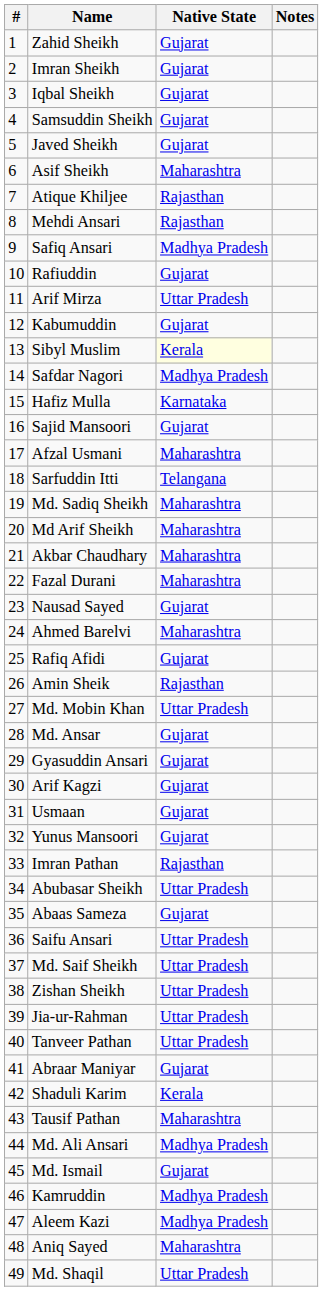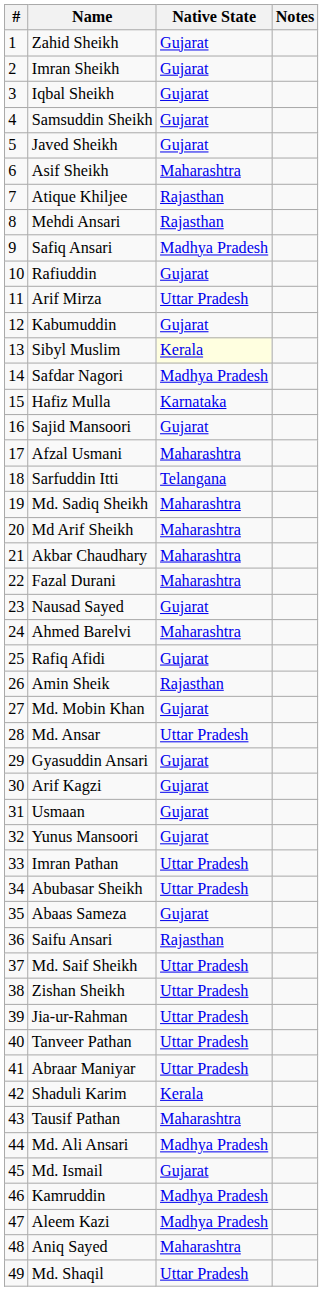(204, 709) Uttar Pradesh -> (184, 709) Gujarat
(184, 734) Gujarat -> (204, 734) Uttar Pradesh
(192, 863) Rajasthan -> (204, 863) Uttar Pradesh
(204, 939) Uttar Pradesh -> (192, 939) Rajasthan
(184, 1068) Gujarat -> (204, 1068) Uttar Pradesh
